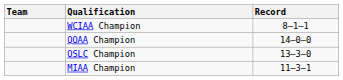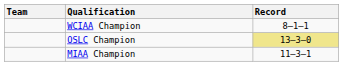- row: (101, 40)
(296, 54) no background -> (296, 40) khaki background
